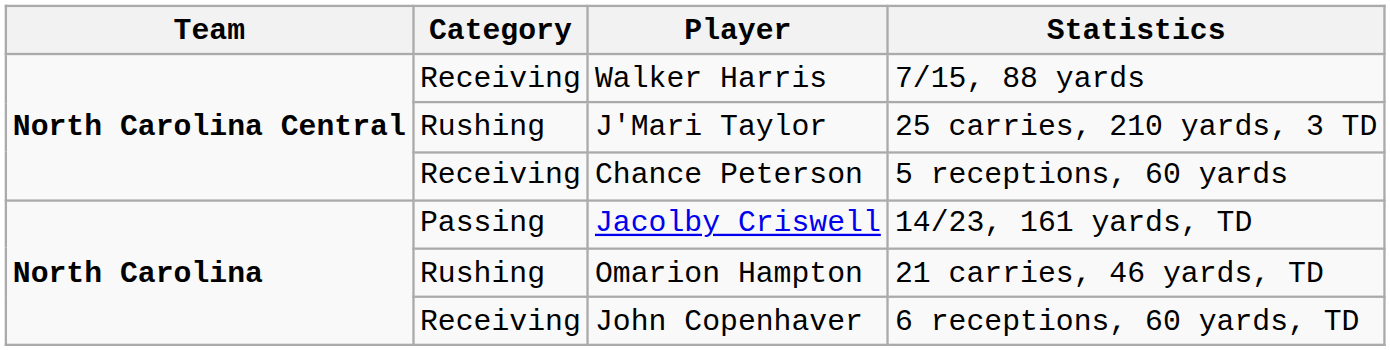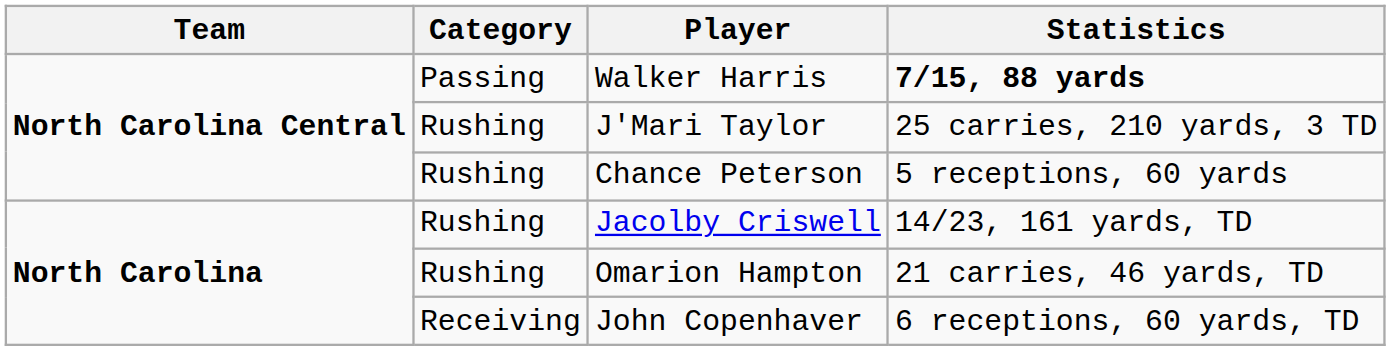(500, 79) Receiving -> (483, 79) Passing
(1020, 79) normal -> (1020, 79) bold
(500, 176) Receiving -> (483, 176) Rushing
(483, 224) Passing -> (483, 224) Rushing
